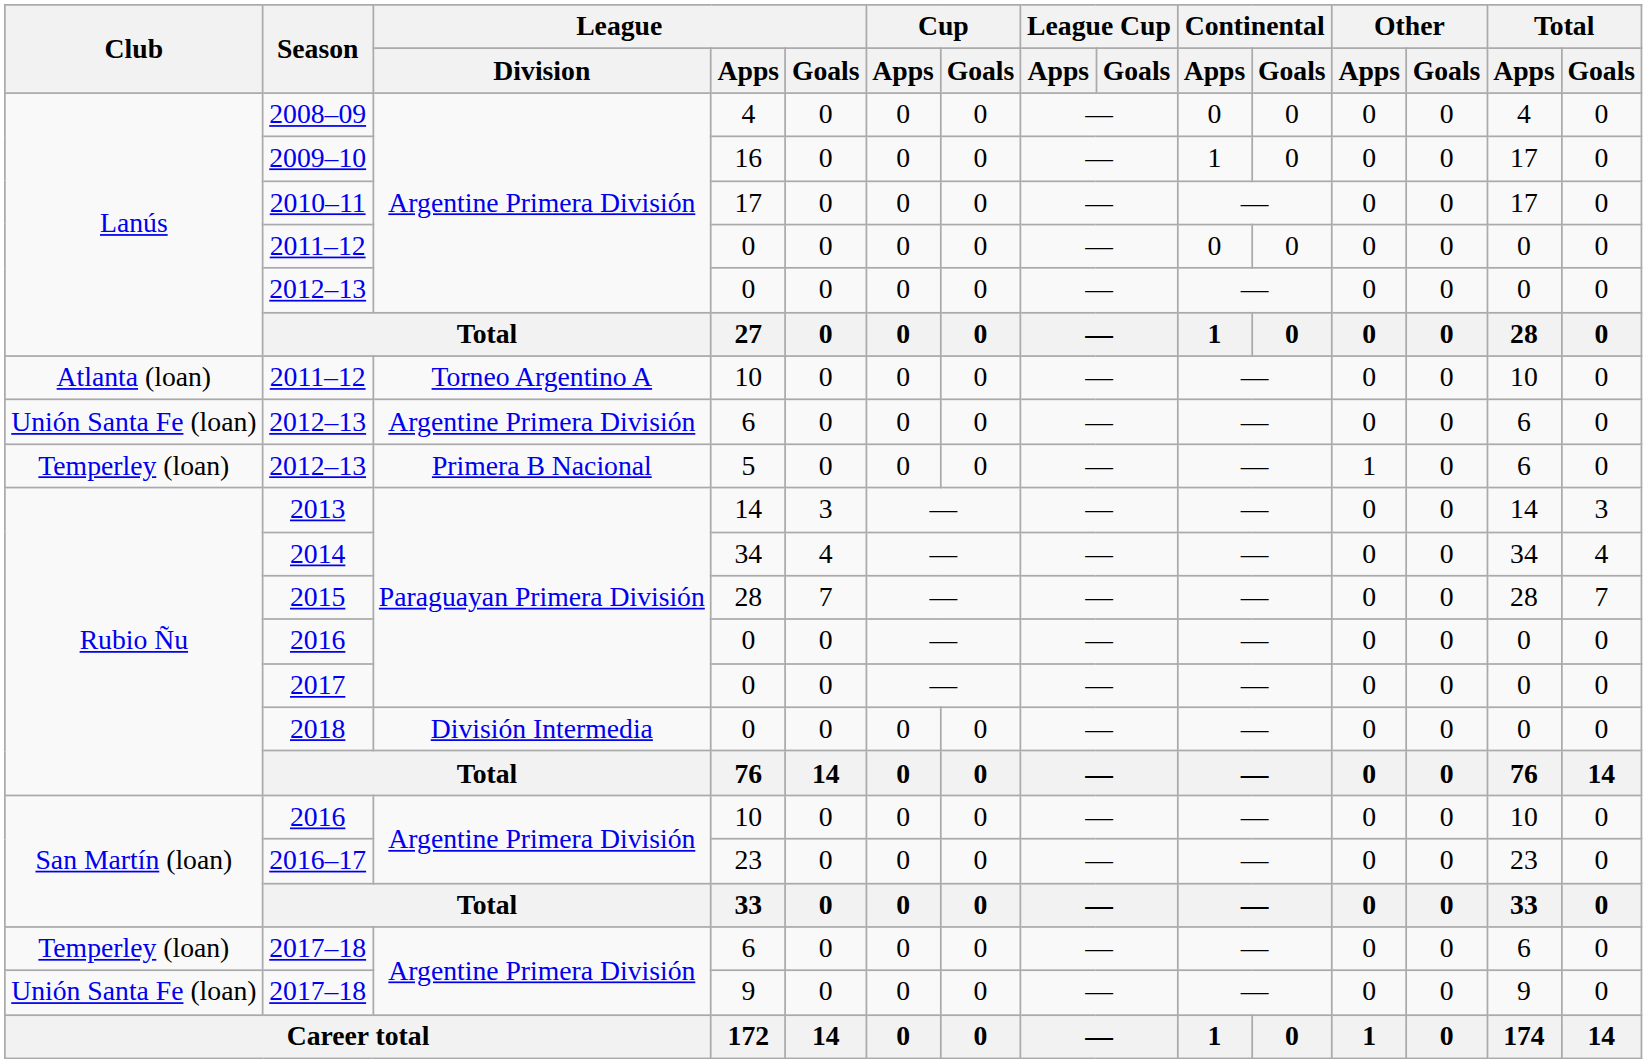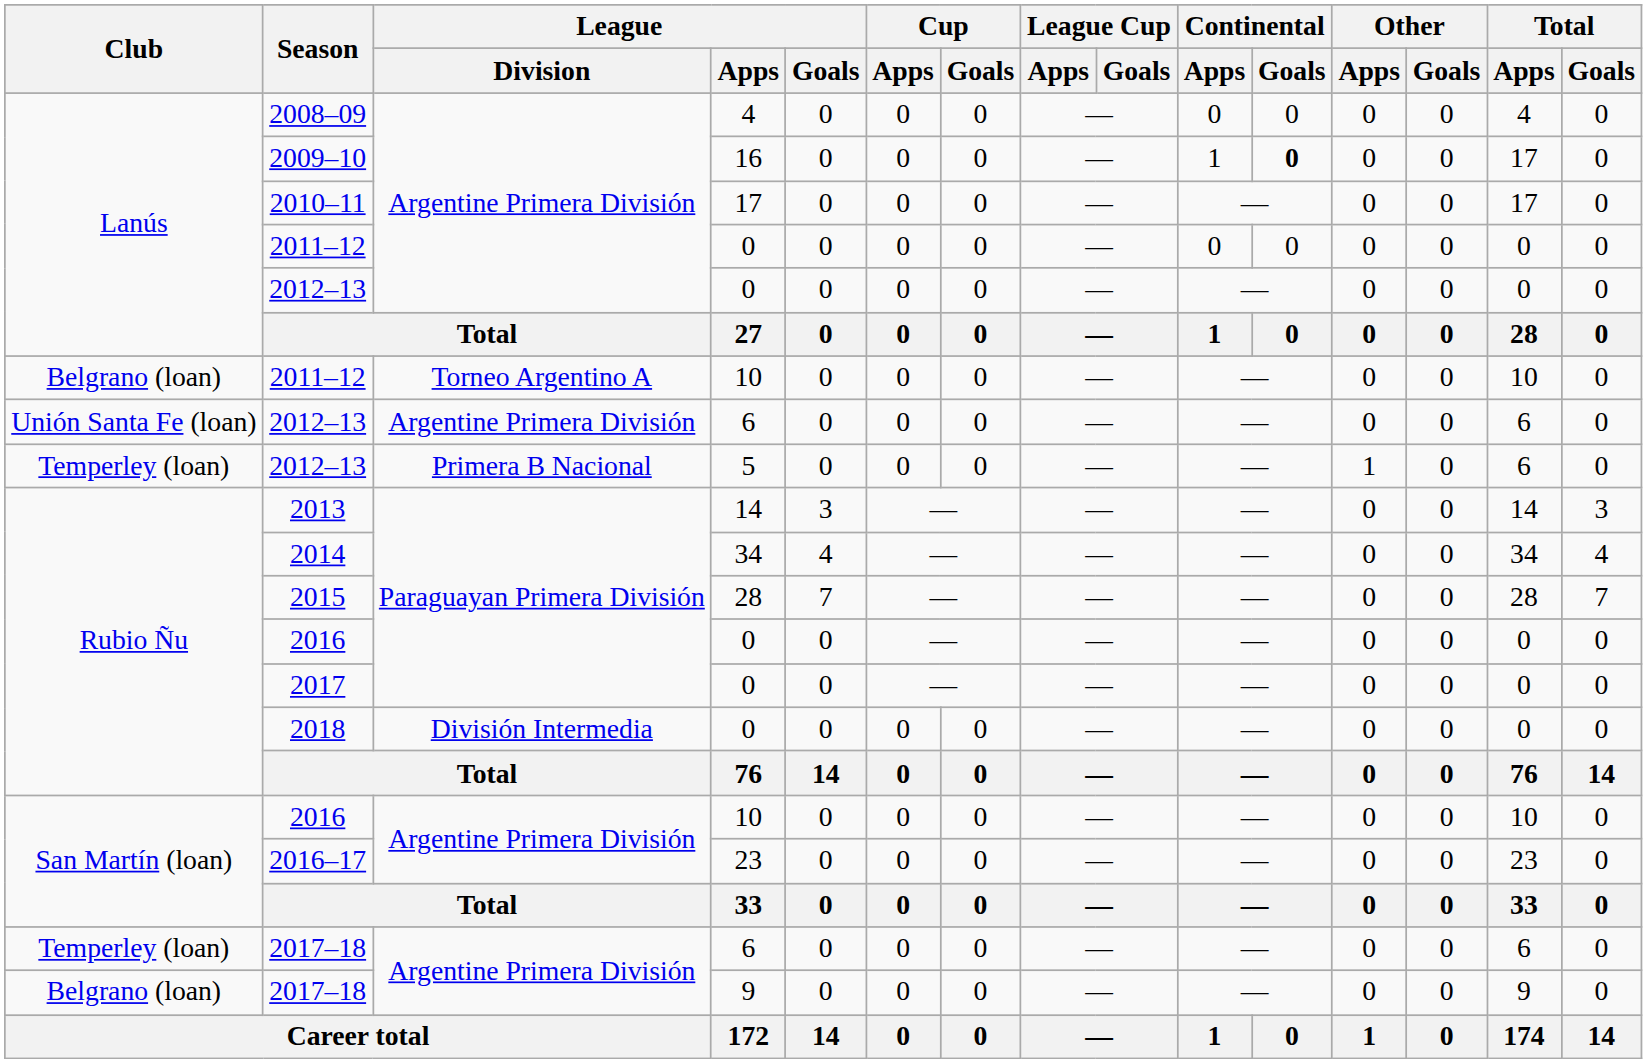(1292, 158) normal -> (1292, 158) bold
(134, 377) Atlanta (loan) -> (134, 377) Belgrano (loan)
(134, 992) Unión Santa Fe (loan) -> (134, 992) Belgrano (loan)
